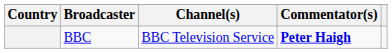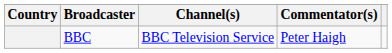(316, 37) bold -> (313, 37) normal
